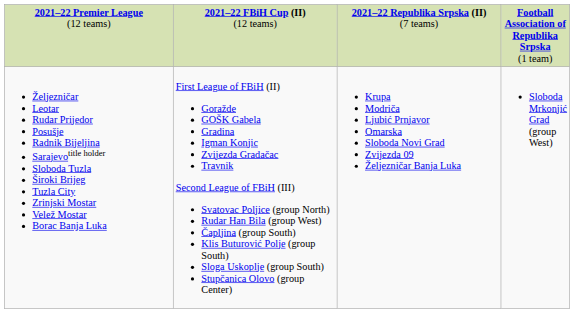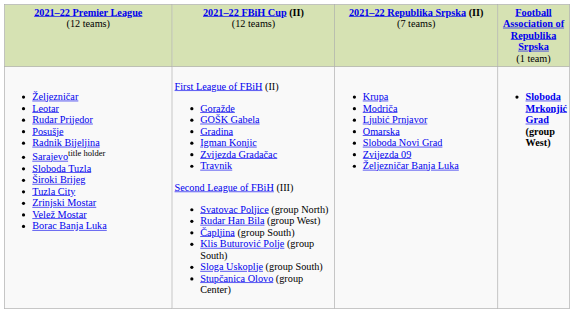(535, 120) normal -> (534, 120) bold
